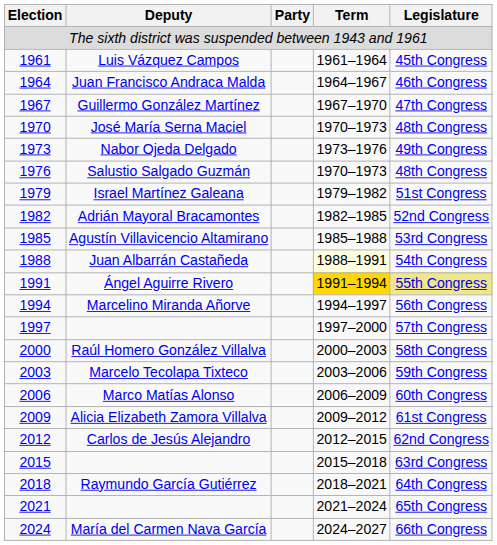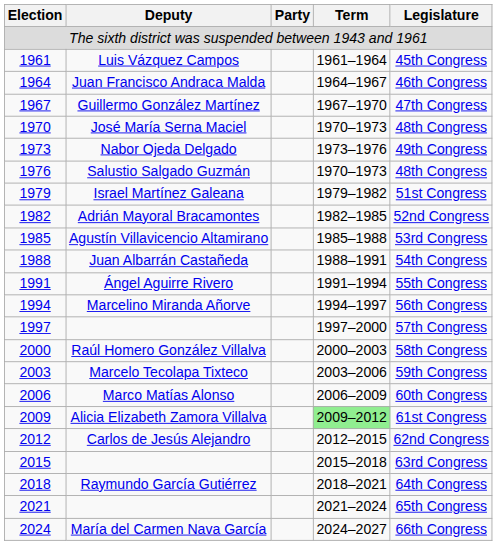(352, 261) lightyellow background -> (352, 261) no background
(352, 283) gold background -> (352, 283) no background
(441, 283) khaki background -> (441, 283) no background
(352, 417) no background -> (352, 417) lightgreen background
